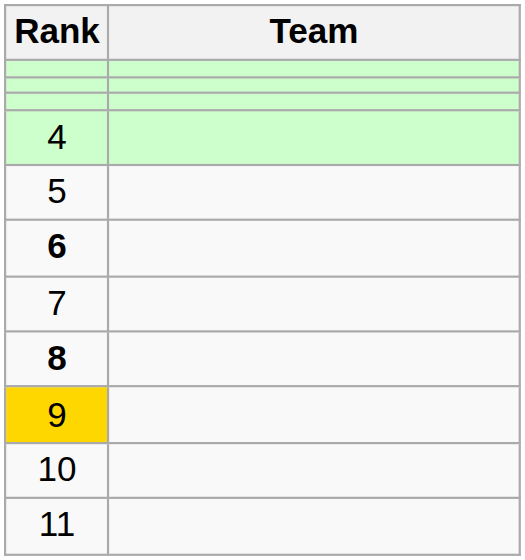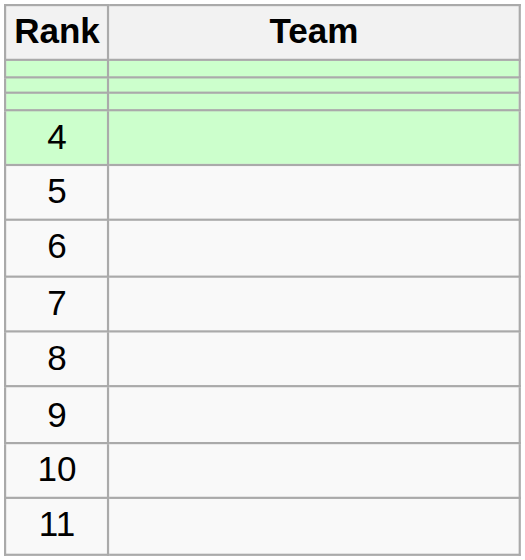(57, 247) bold -> (57, 247) normal
(57, 358) bold -> (57, 358) normal
(57, 414) gold background -> (57, 414) no background
